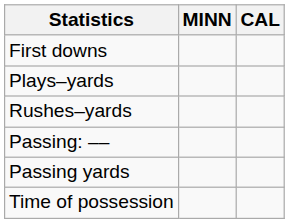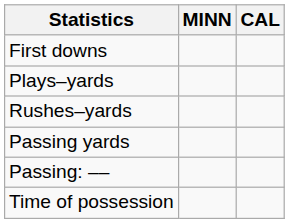rows swapped: (69, 172) <-> (59, 141)
